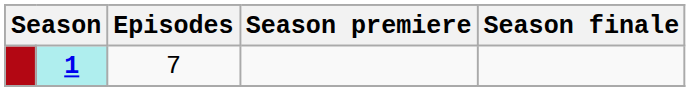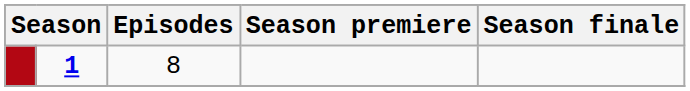(72, 66) paleturquoise background -> (72, 66) no background
(173, 66) 7 -> (173, 66) 8
